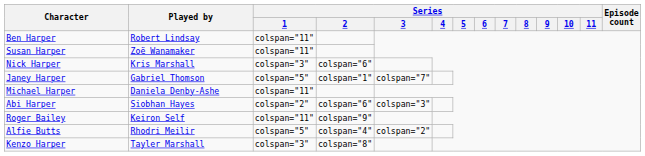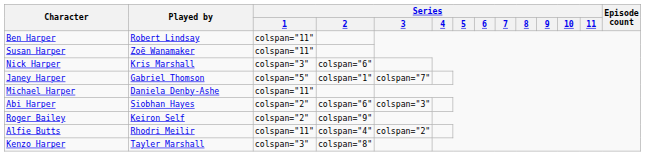(284, 118) colspan="11" -> (282, 118) colspan="2"
(282, 131) colspan="5" -> (284, 131) colspan="11"
